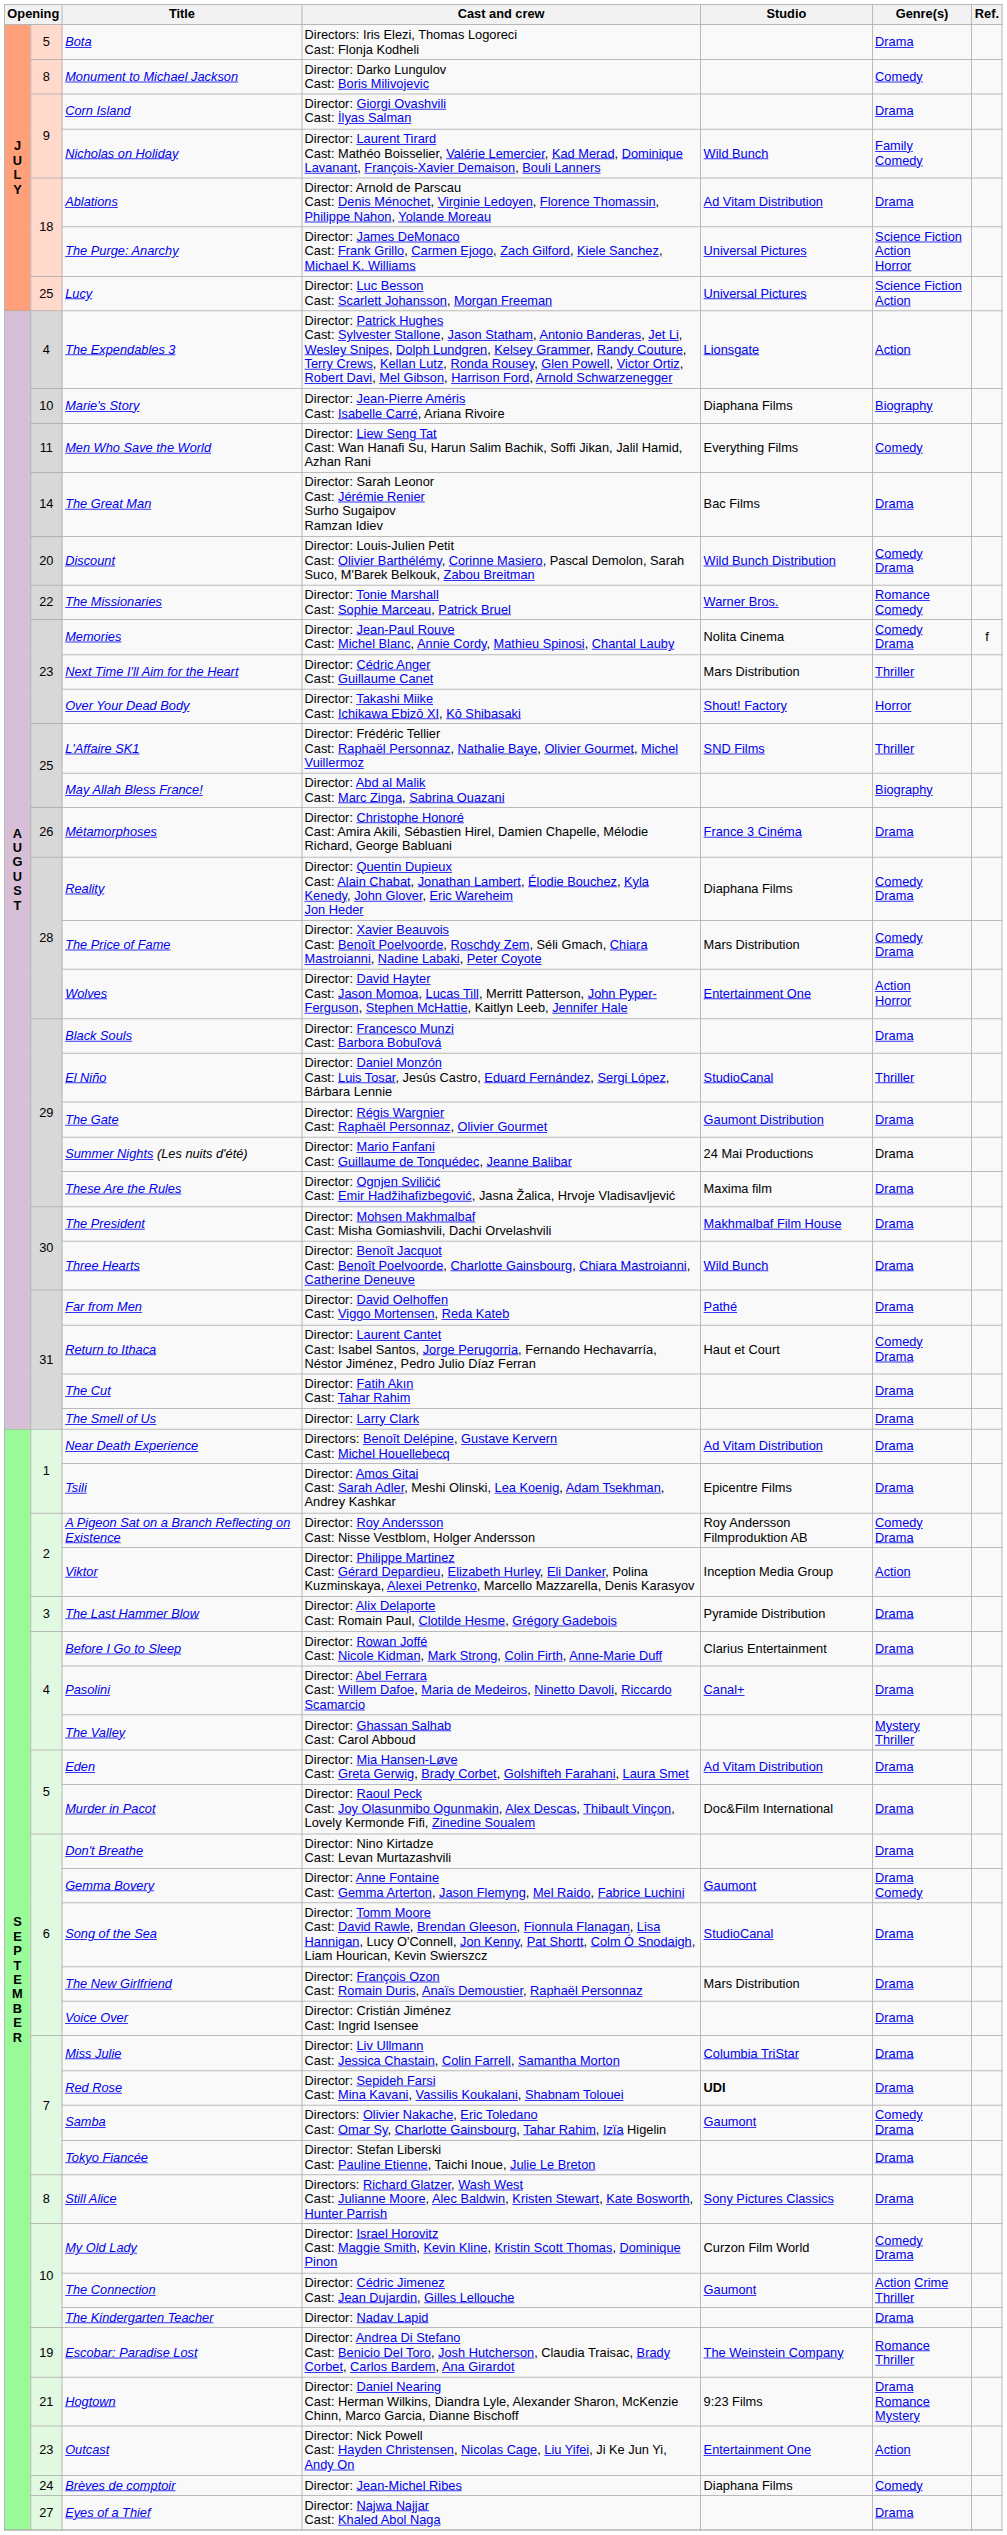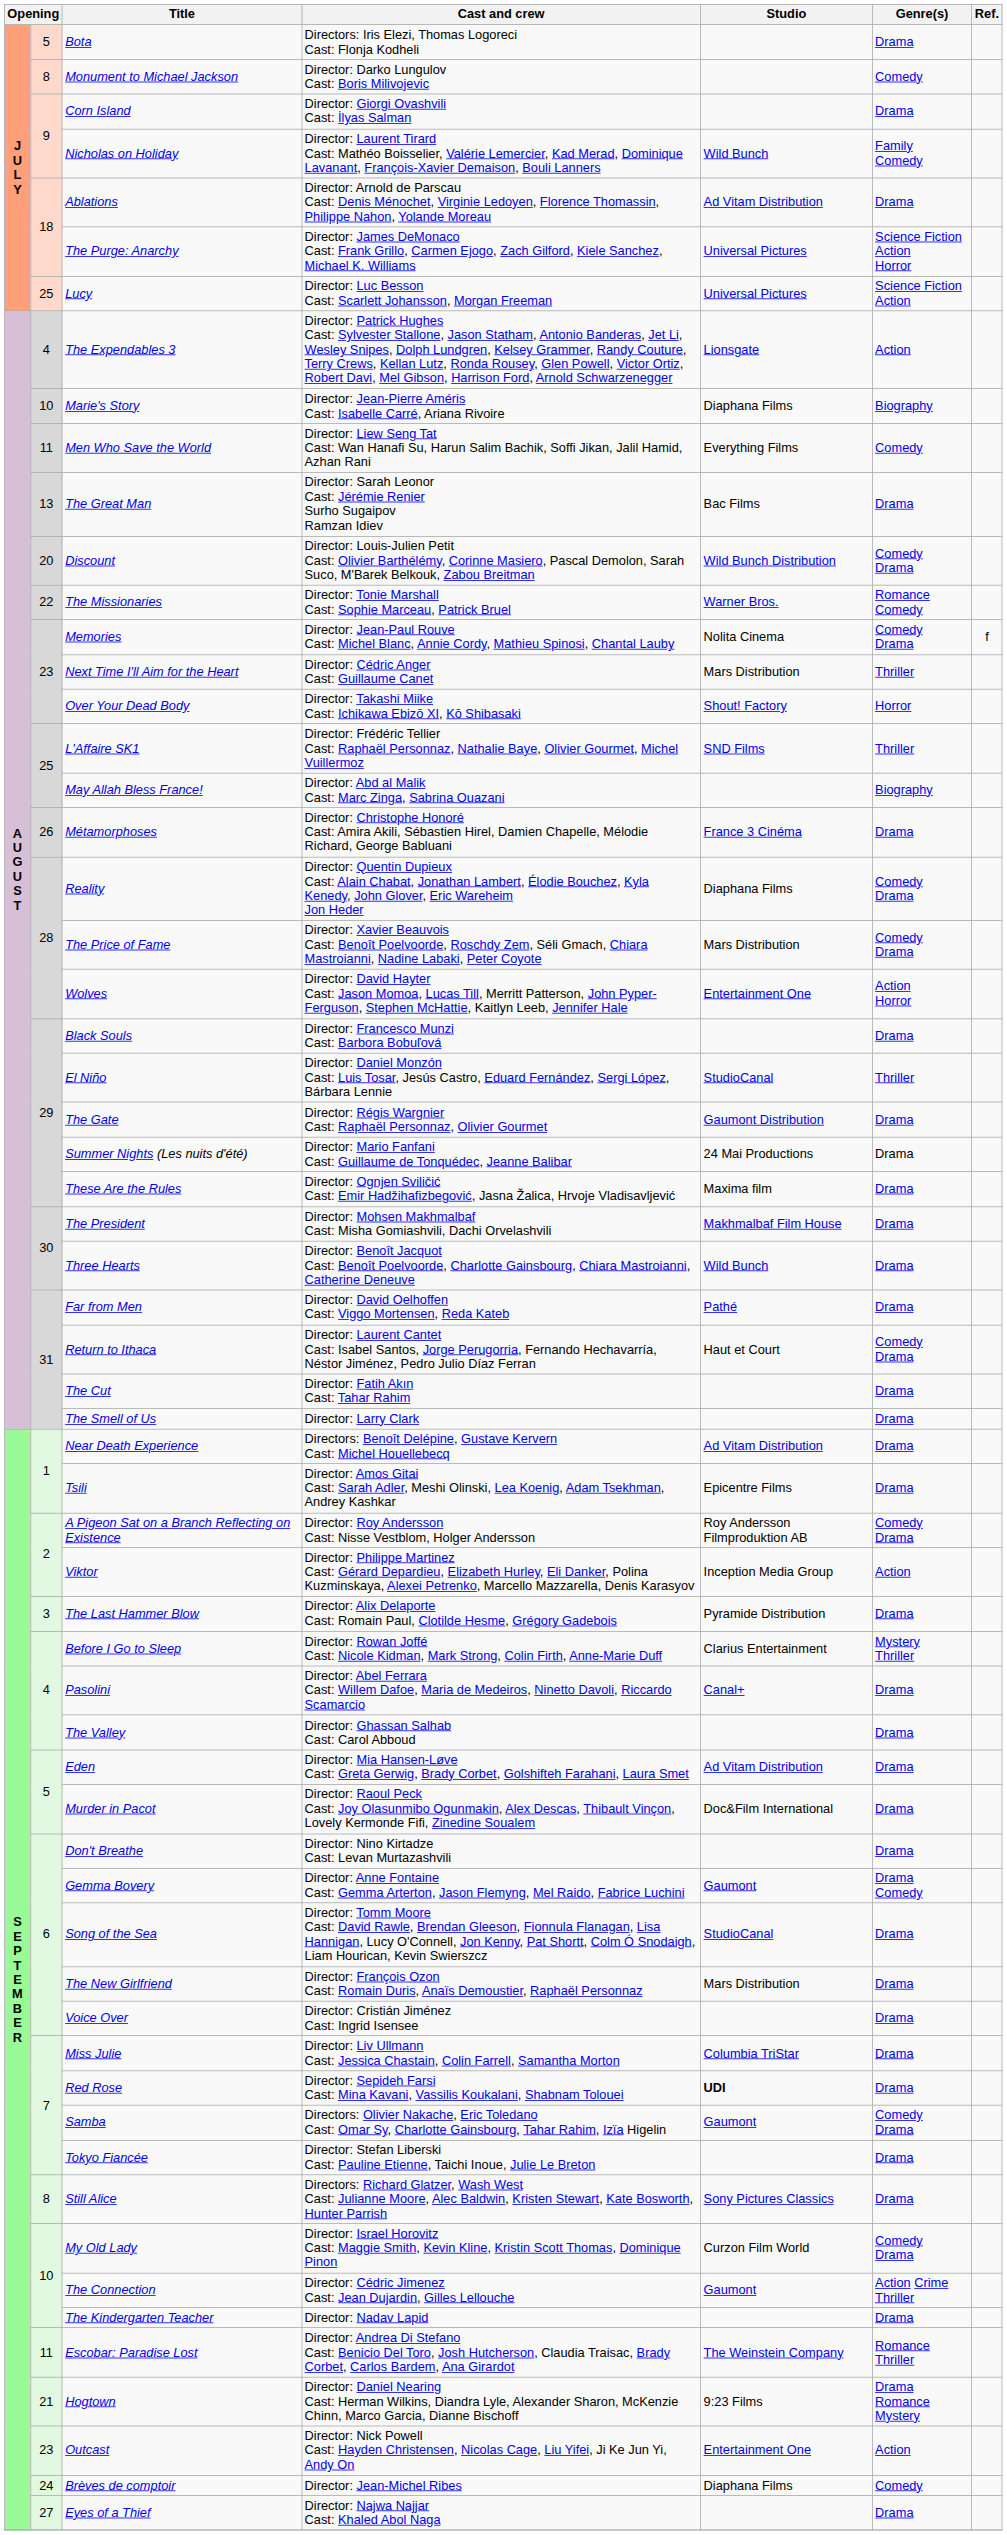(46, 504) 14 -> (46, 504) 13
(894, 1648) Drama -> (898, 1648) Mystery Thriller
(898, 1732) Mystery Thriller -> (894, 1732) Drama
(46, 2352) 19 -> (46, 2352) 11
